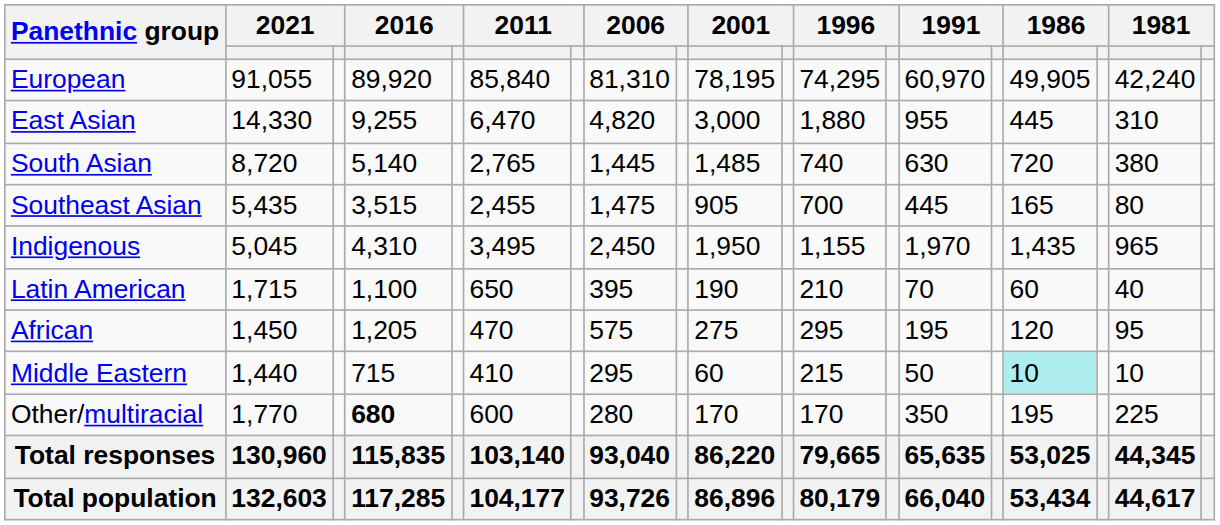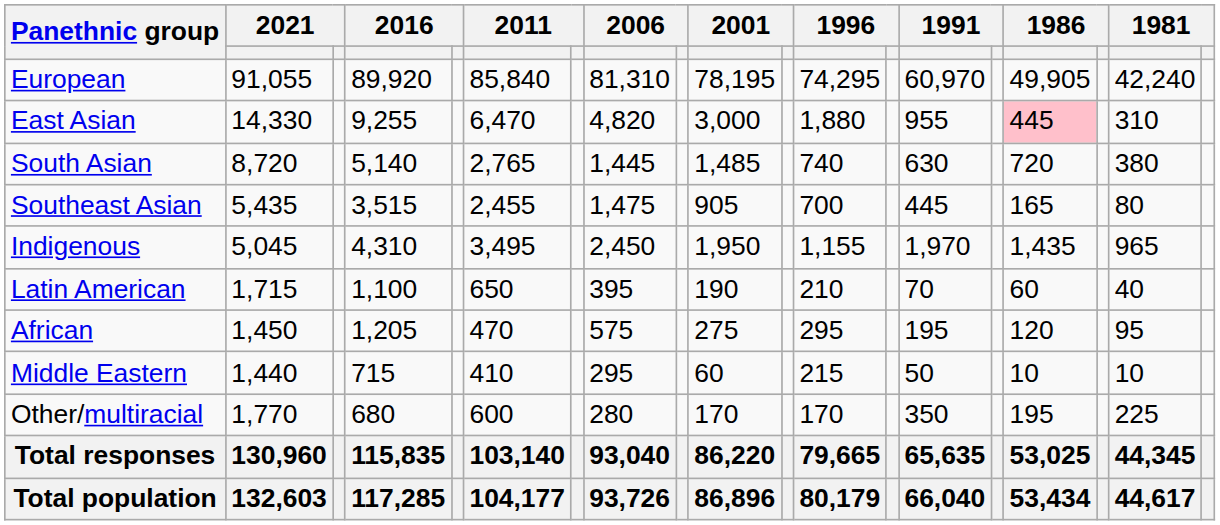(1032, 121) no background -> (1032, 121) pink background
(1024, 372) paleturquoise background -> (1024, 372) no background
(373, 414) bold -> (373, 414) normal
